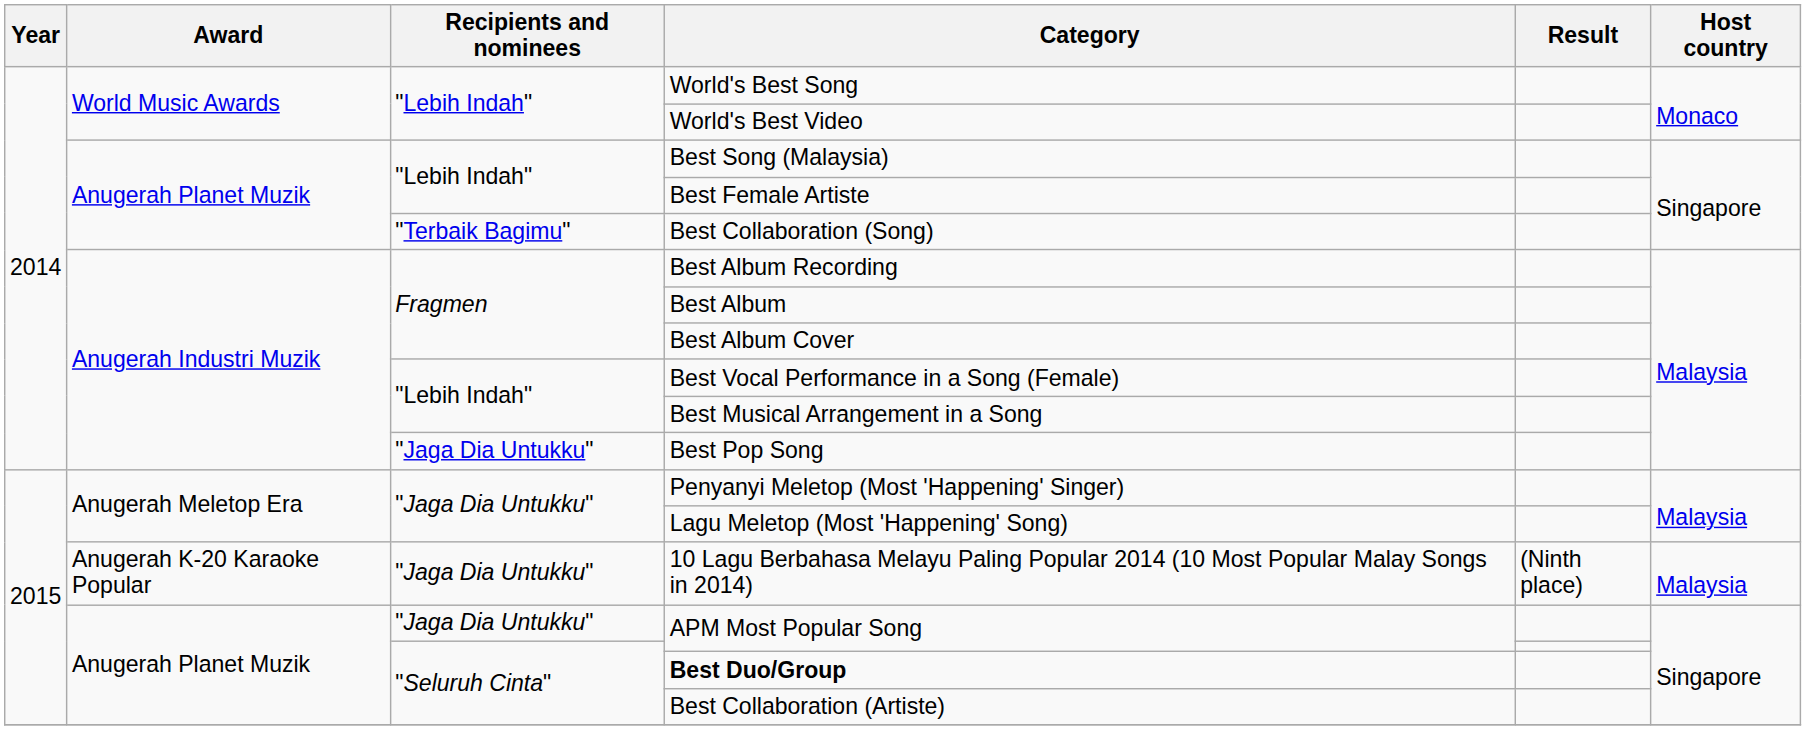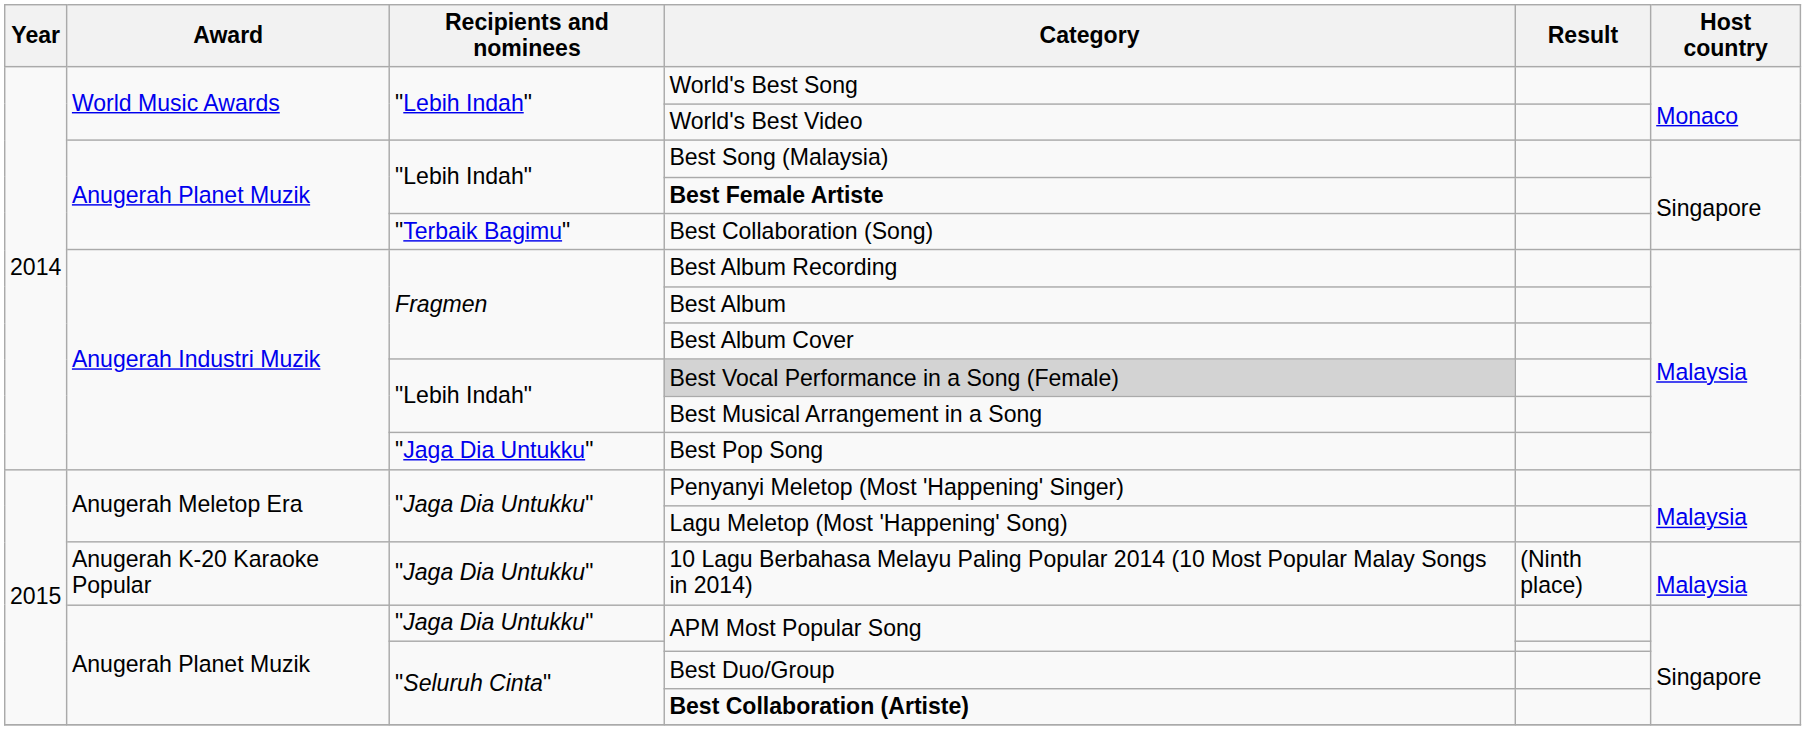(770, 194) normal -> (777, 194) bold
(894, 377) no background -> (894, 377) lightgrey background
(758, 669) bold -> (752, 669) normal
(807, 706) normal -> (819, 706) bold
